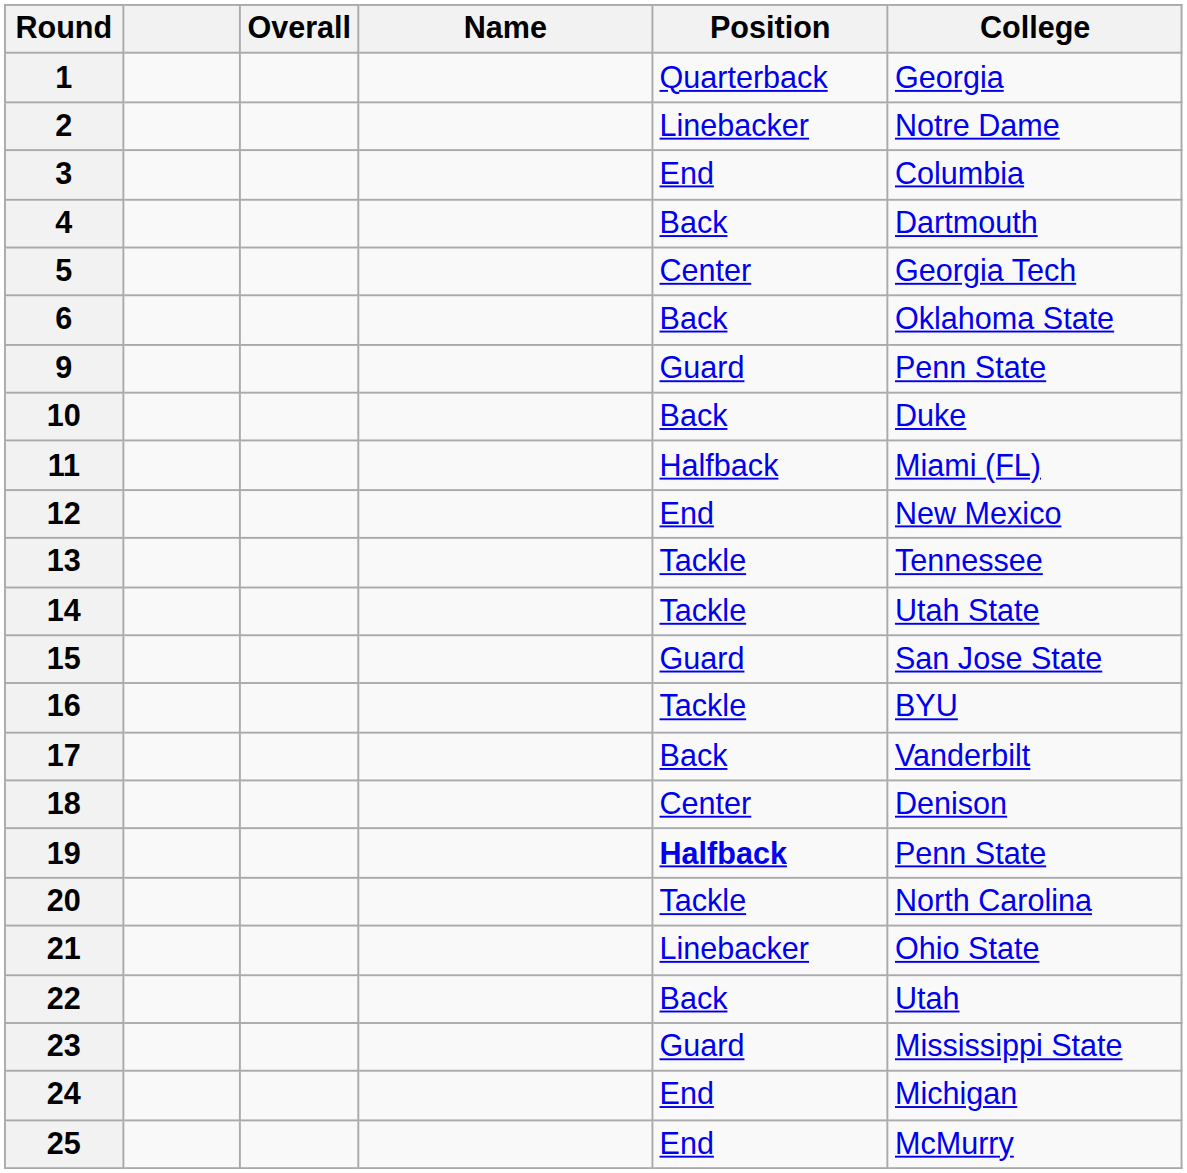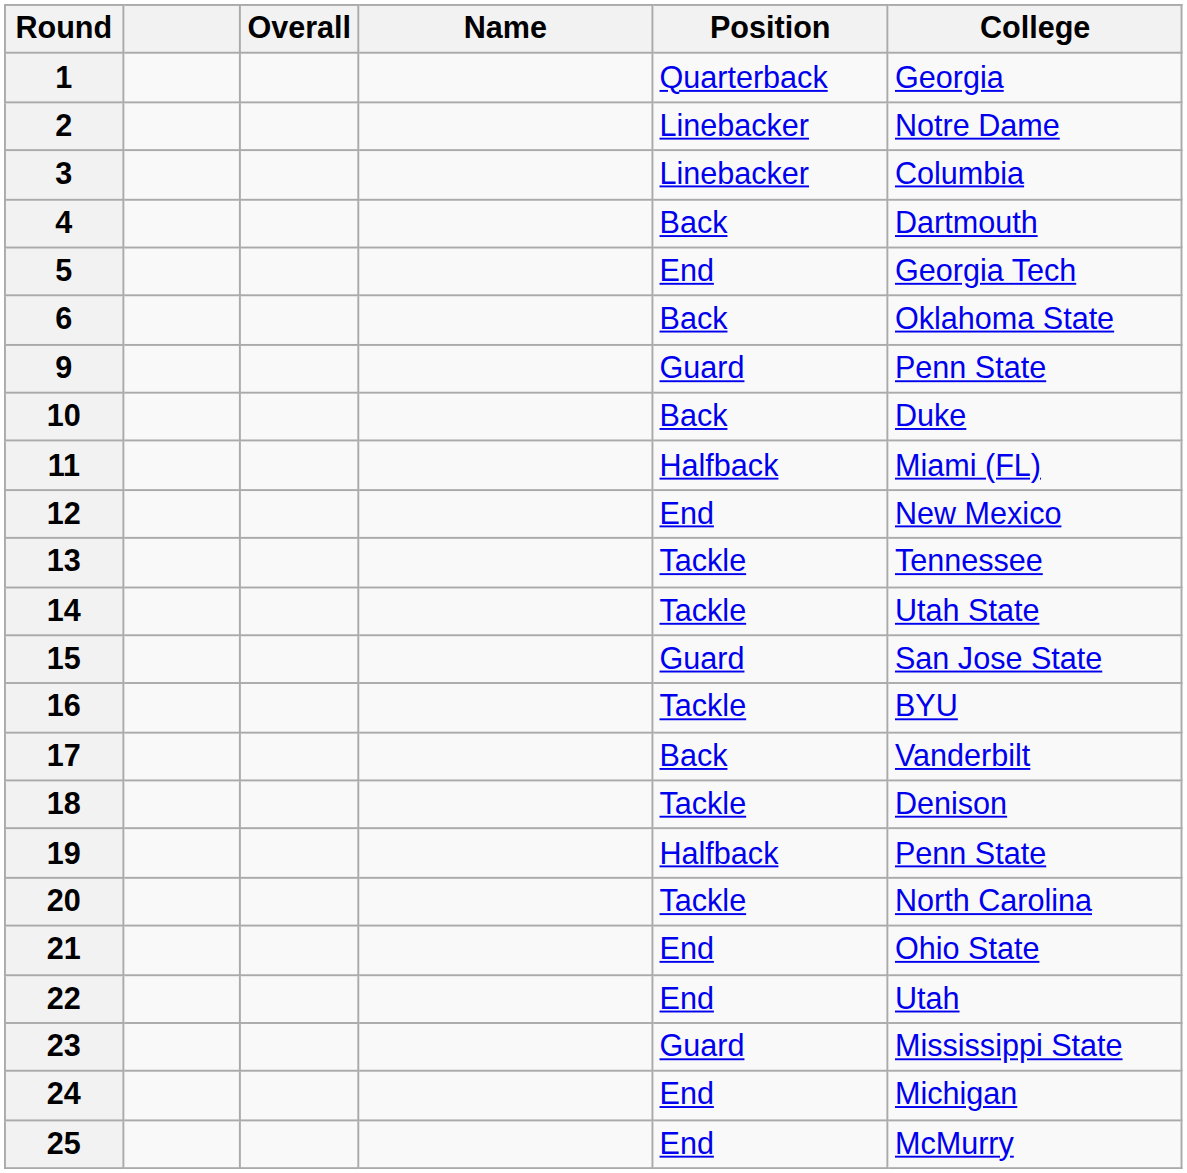(687, 174) End -> (734, 174) Linebacker
(705, 271) Center -> (687, 271) End
(705, 804) Center -> (703, 804) Tackle
(723, 852) bold -> (719, 852) normal
(734, 949) Linebacker -> (687, 949) End
(693, 998) Back -> (687, 998) End
